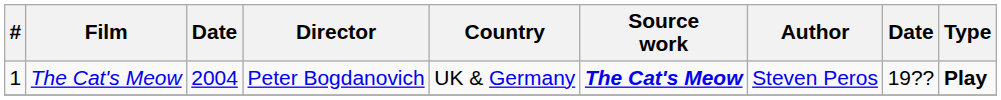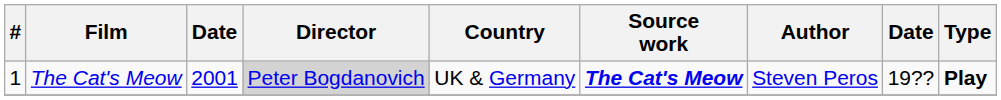(215, 77) 2004 -> (215, 77) 2001
(336, 77) no background -> (336, 77) lightgrey background
